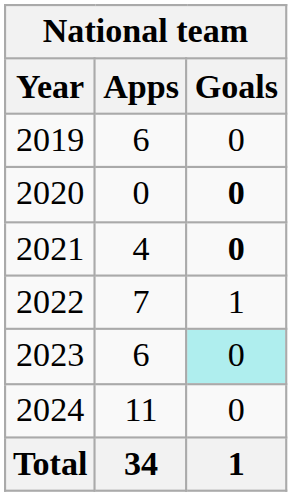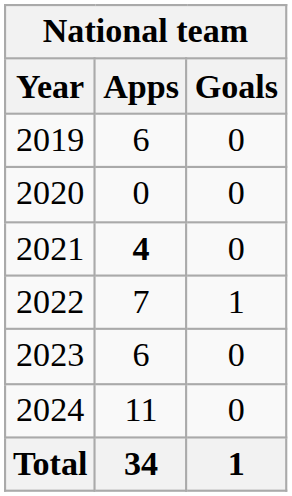(236, 193) bold -> (236, 193) normal
(141, 247) normal -> (141, 247) bold
(236, 247) bold -> (236, 247) normal
(236, 355) paleturquoise background -> (236, 355) no background
